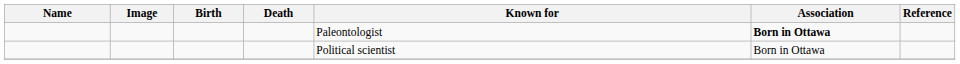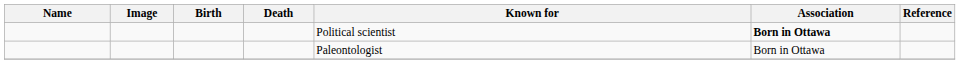(349, 31) Paleontologist -> (356, 31) Political scientist
(356, 50) Political scientist -> (349, 50) Paleontologist
